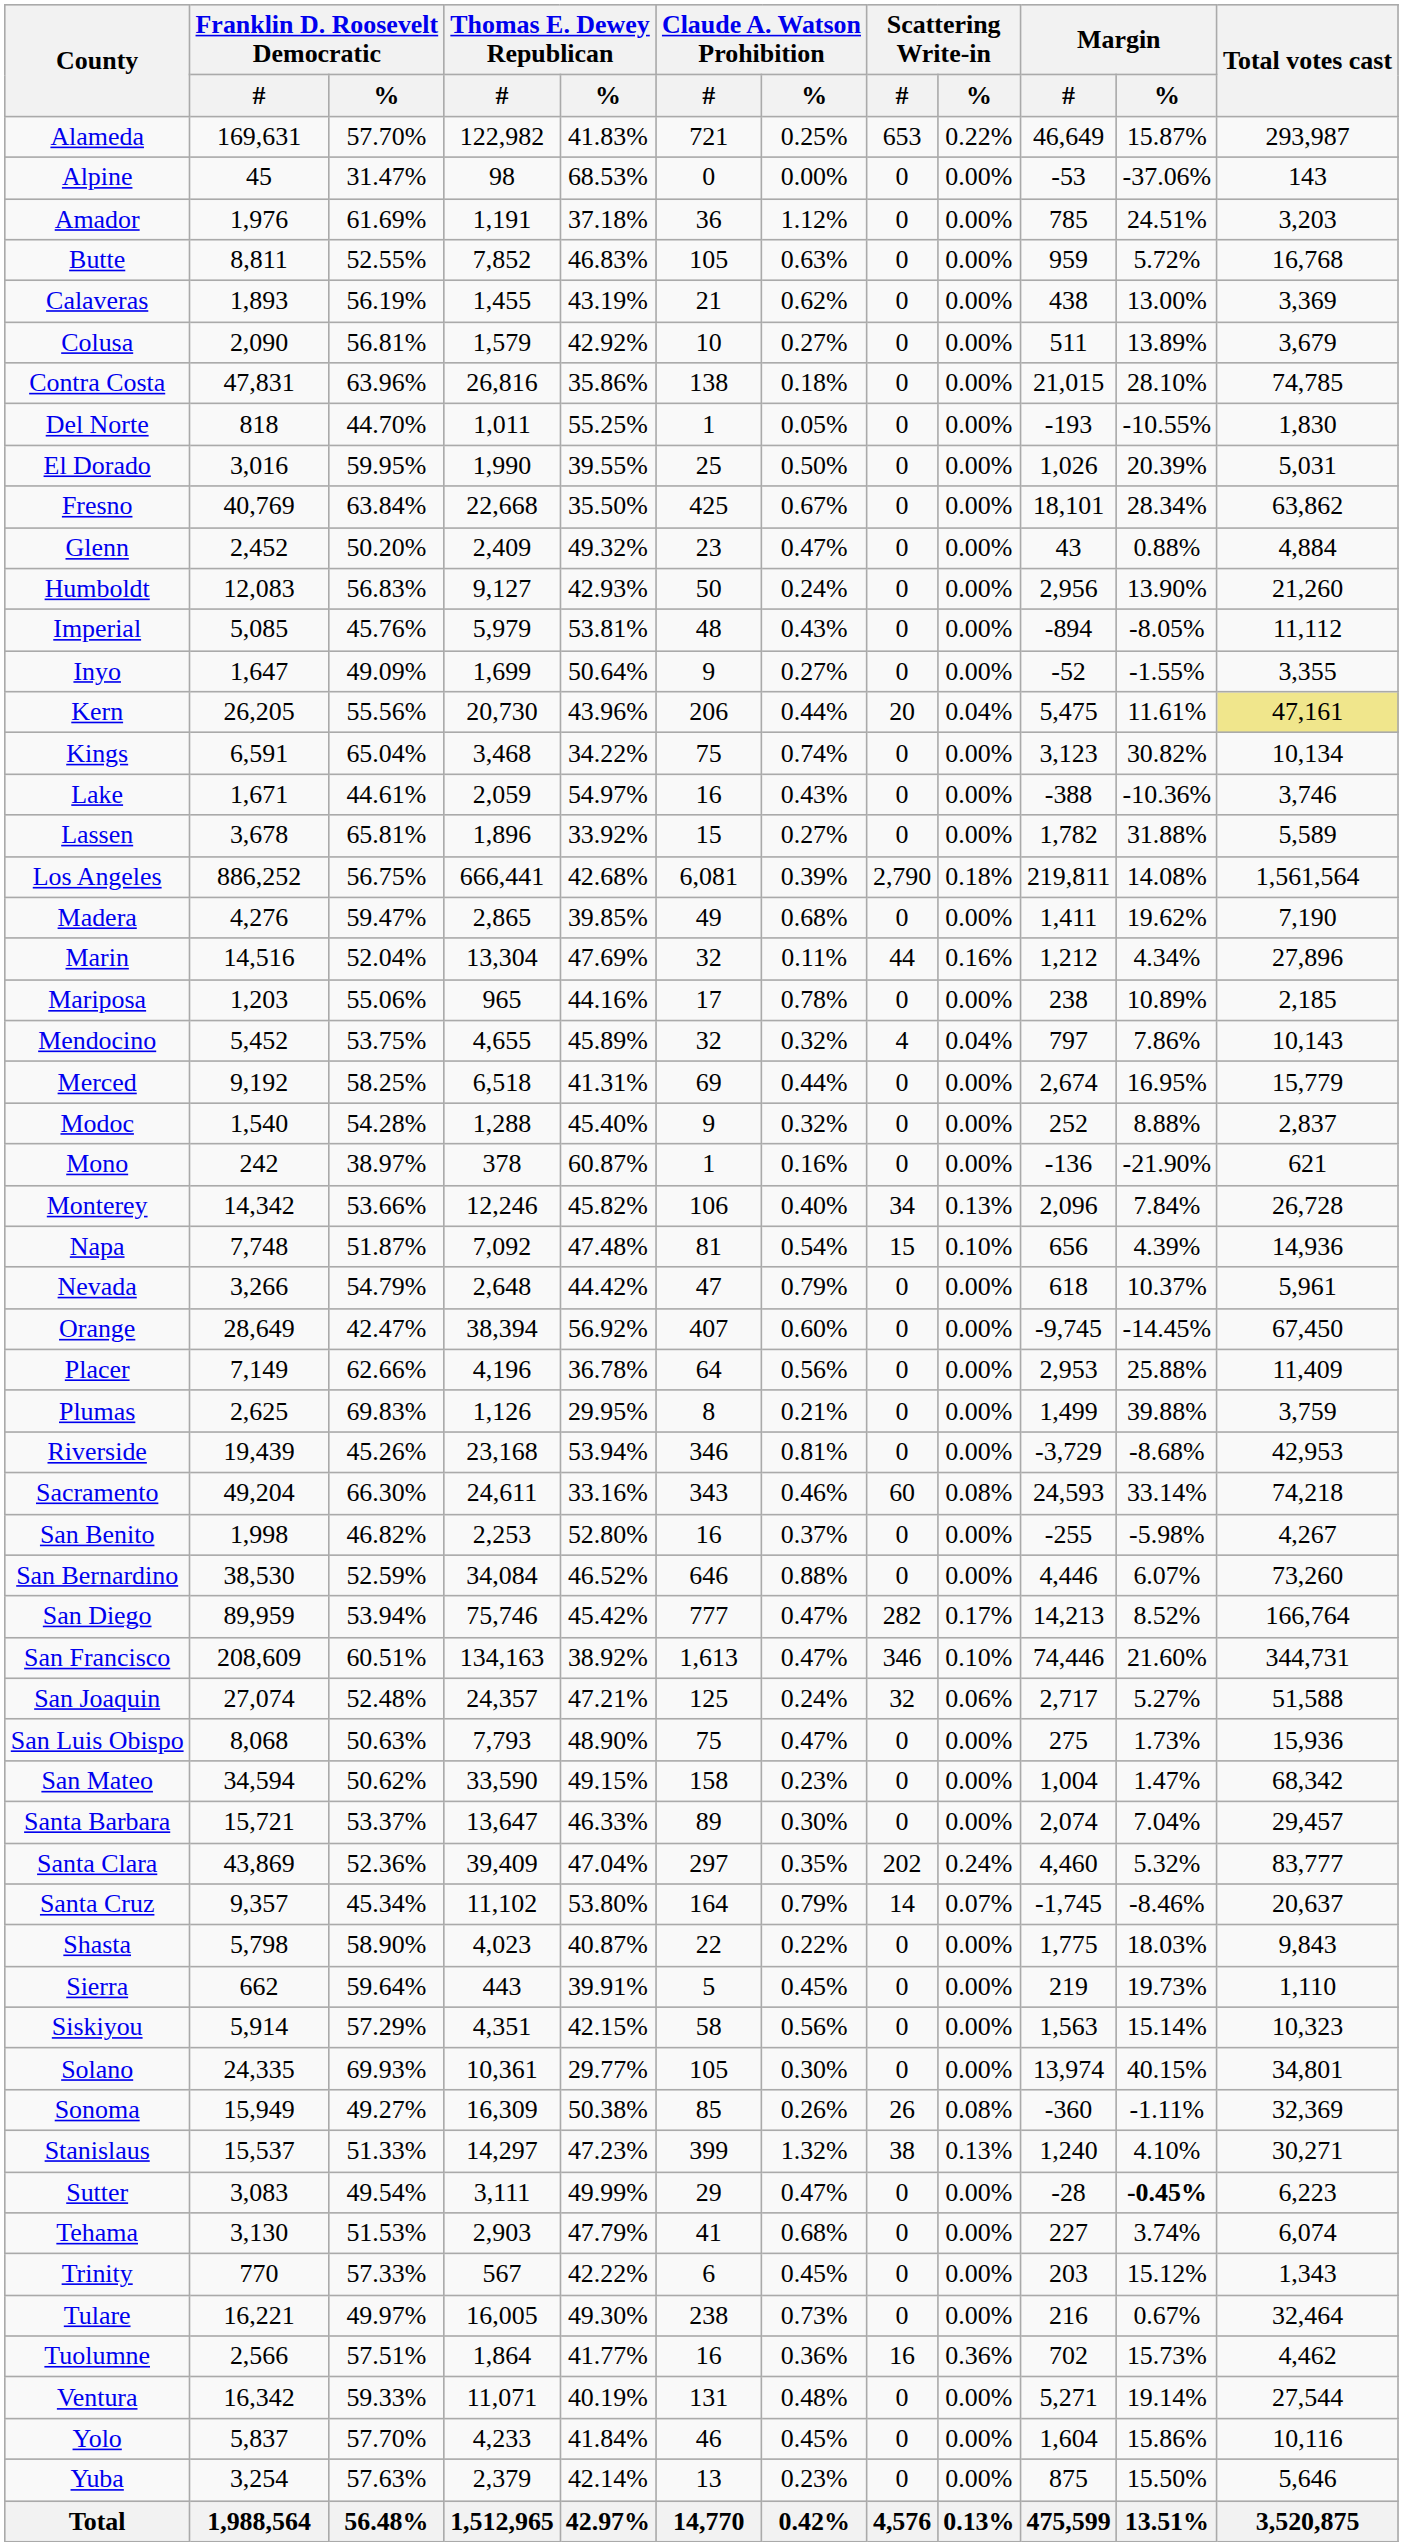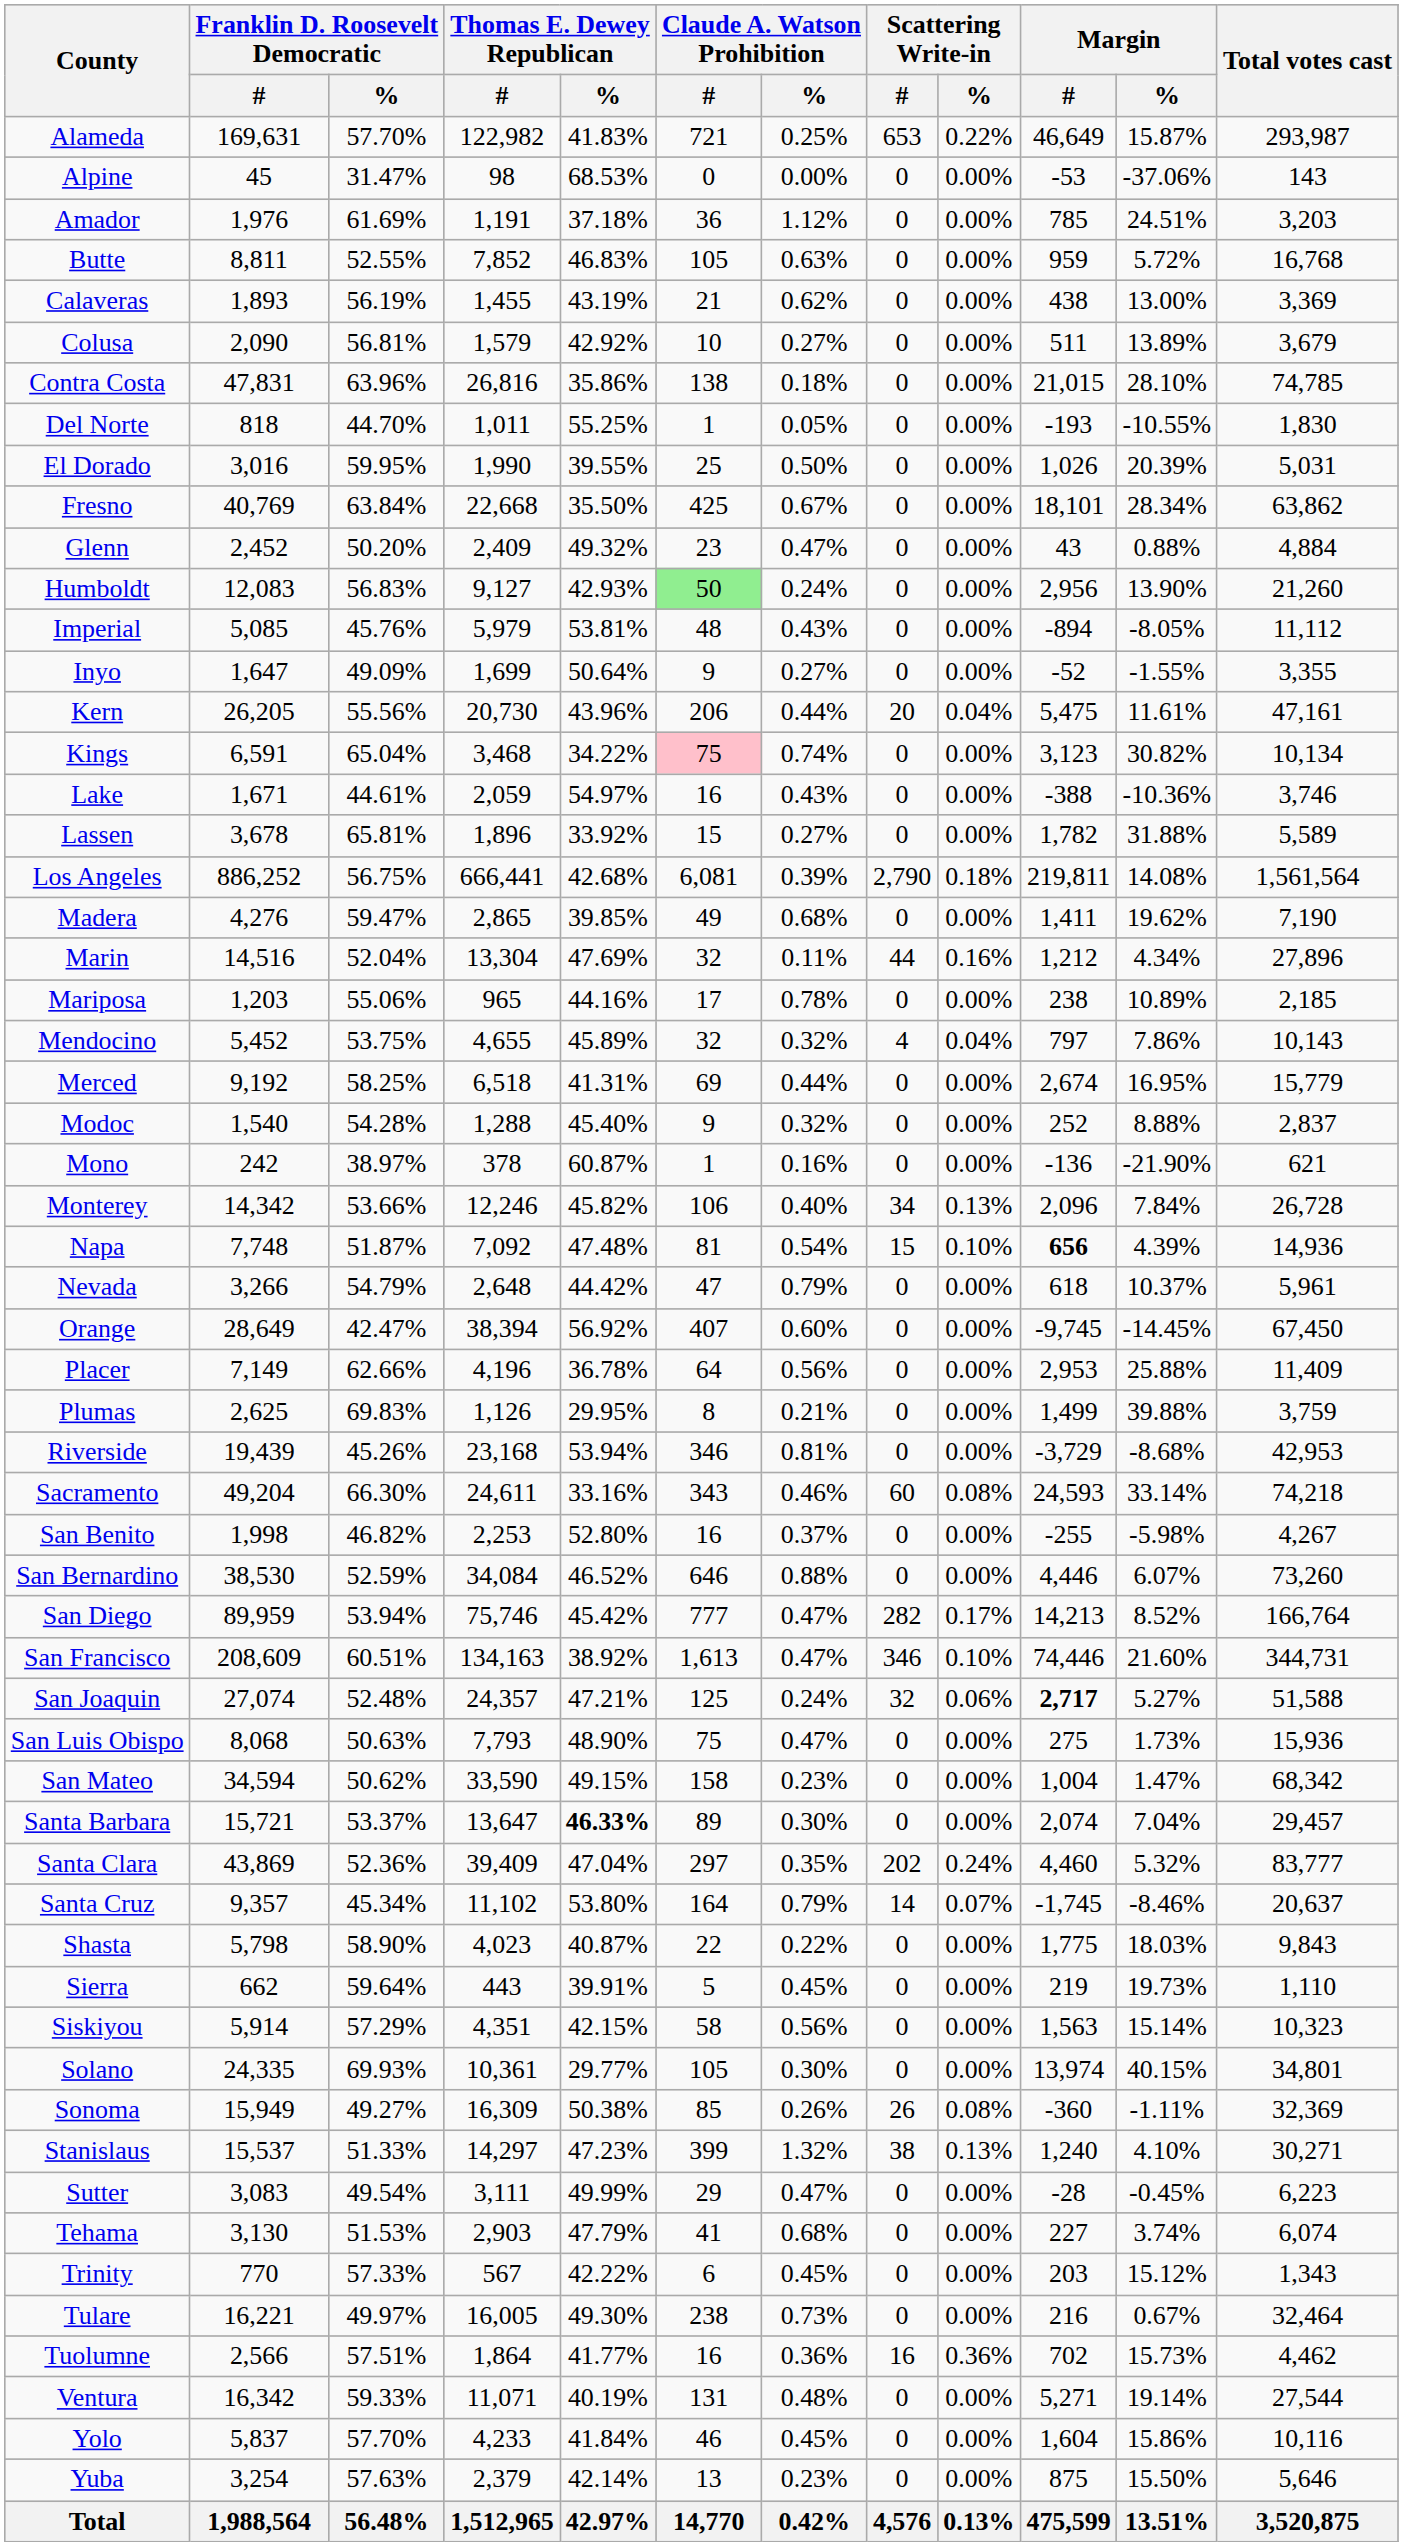(709, 588) no background -> (709, 588) lightgreen background
(1308, 711) khaki background -> (1308, 711) no background
(709, 753) no background -> (709, 753) pink background
(1069, 1246) normal -> (1069, 1246) bold
(1069, 1698) normal -> (1069, 1698) bold
(608, 1821) normal -> (608, 1821) bold
(1167, 2191) bold -> (1167, 2191) normal
